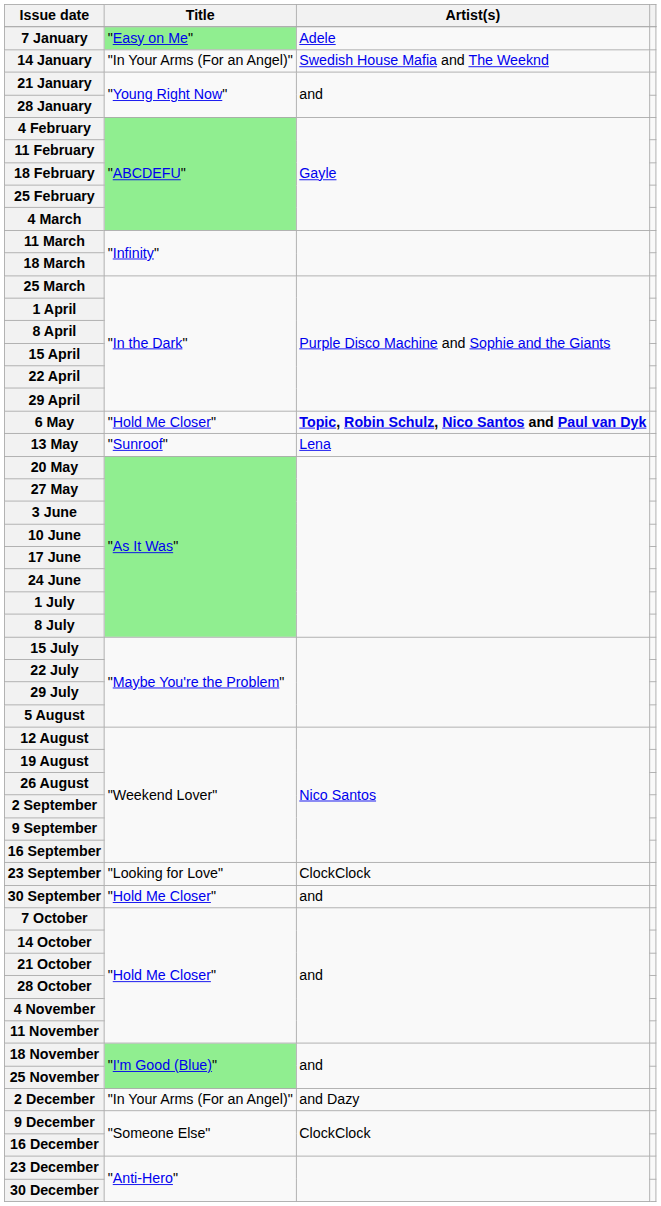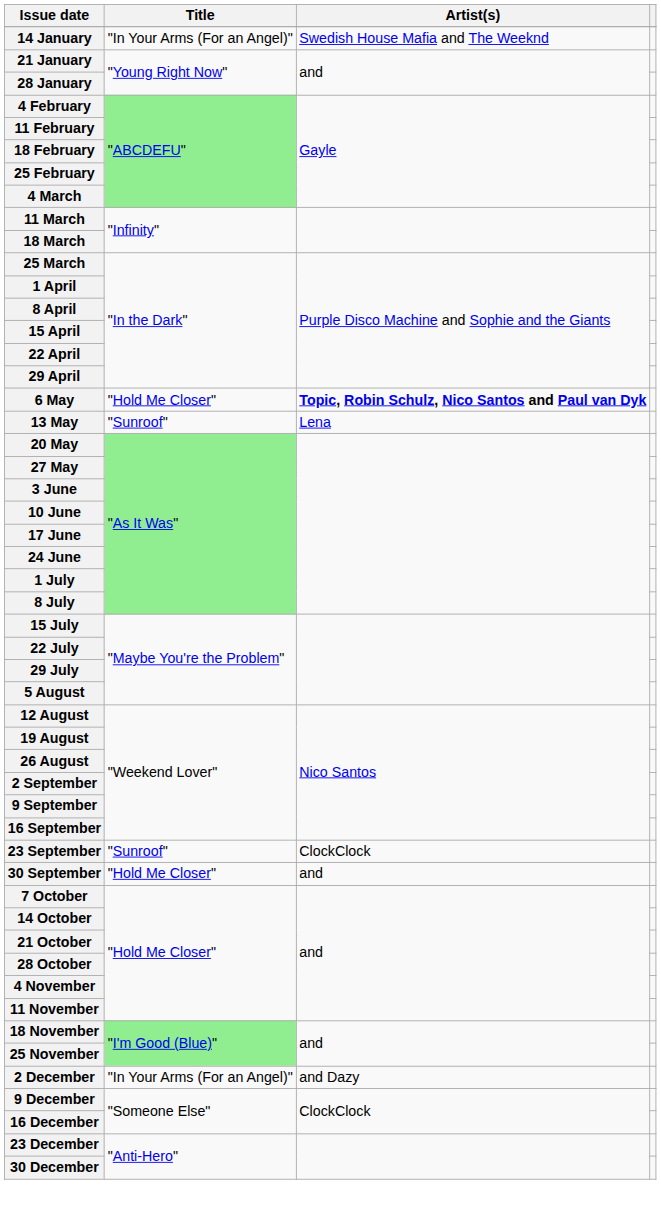- row: (54, 38)
(165, 873) "Looking for Love" -> (138, 851) "Sunroof"
